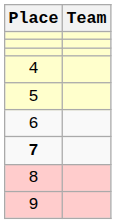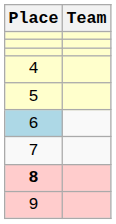(34, 123) no background -> (34, 123) lightblue background
(34, 150) bold -> (34, 150) normal
(34, 178) normal -> (34, 178) bold
